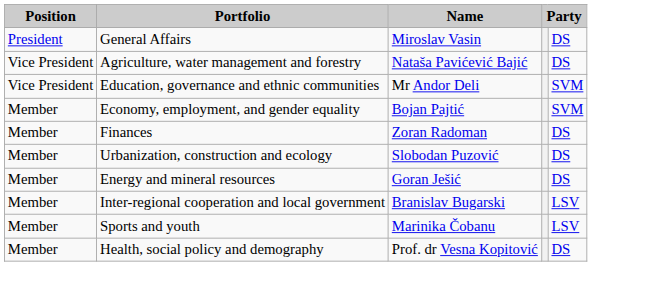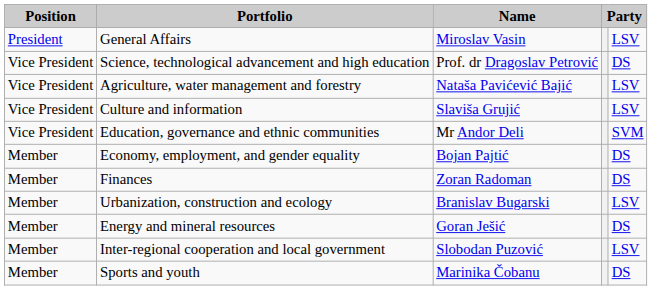(561, 39) DS -> (626, 39) LSV
+ row: (265, 62)
(561, 62) DS -> (626, 86) LSV
+ row: (171, 109)
(567, 109) SVM -> (621, 156) DS
(445, 156) Slobodan Puzović -> (493, 202) Branislav Bugarski
(561, 156) DS -> (626, 202) LSV
(448, 202) Branislav Bugarski -> (490, 249) Slobodan Puzović
(565, 226) LSV -> (621, 272) DS
- row: (212, 249)
